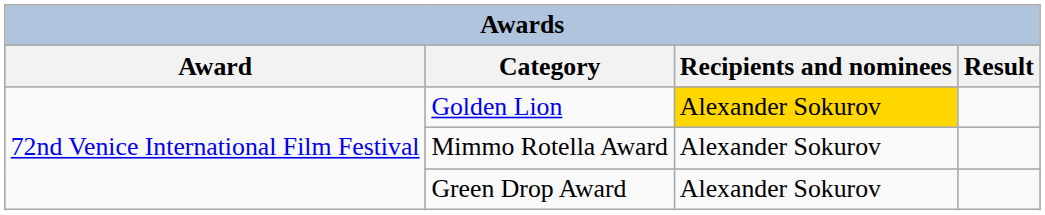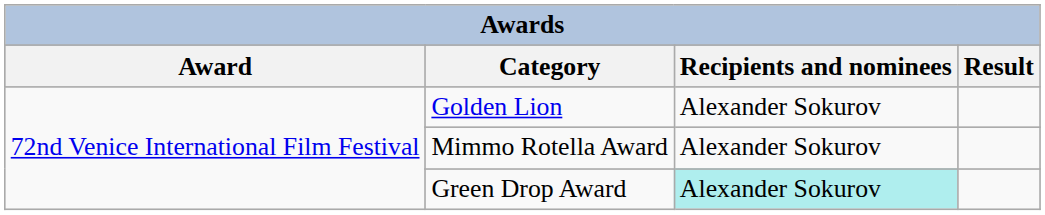(780, 106) gold background -> (780, 106) no background
(780, 188) no background -> (780, 188) paleturquoise background
